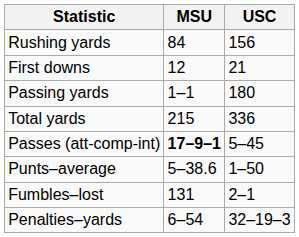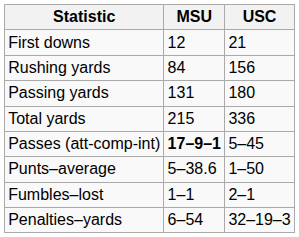rows swapped: (49, 67) <-> (59, 42)
(181, 93) 1–1 -> (181, 93) 131
(181, 194) 131 -> (181, 194) 1–1
